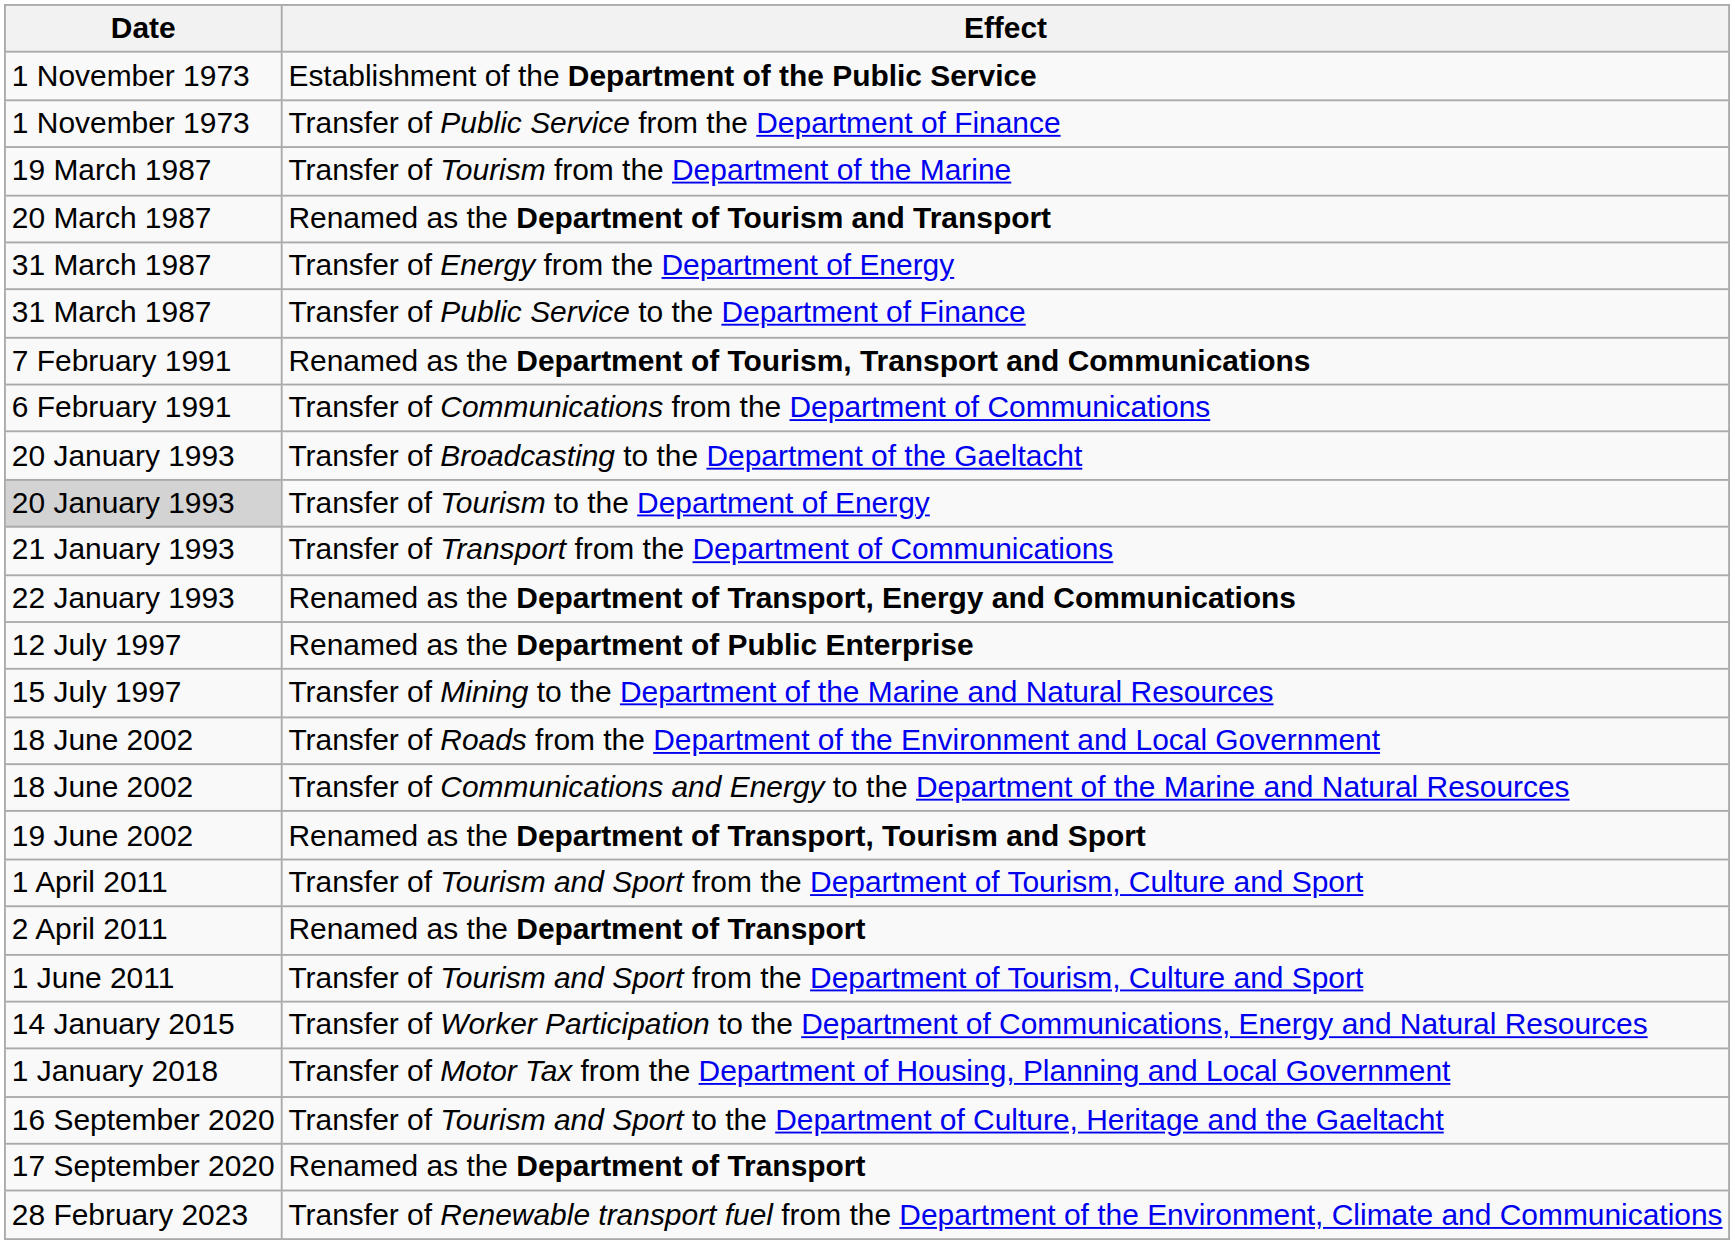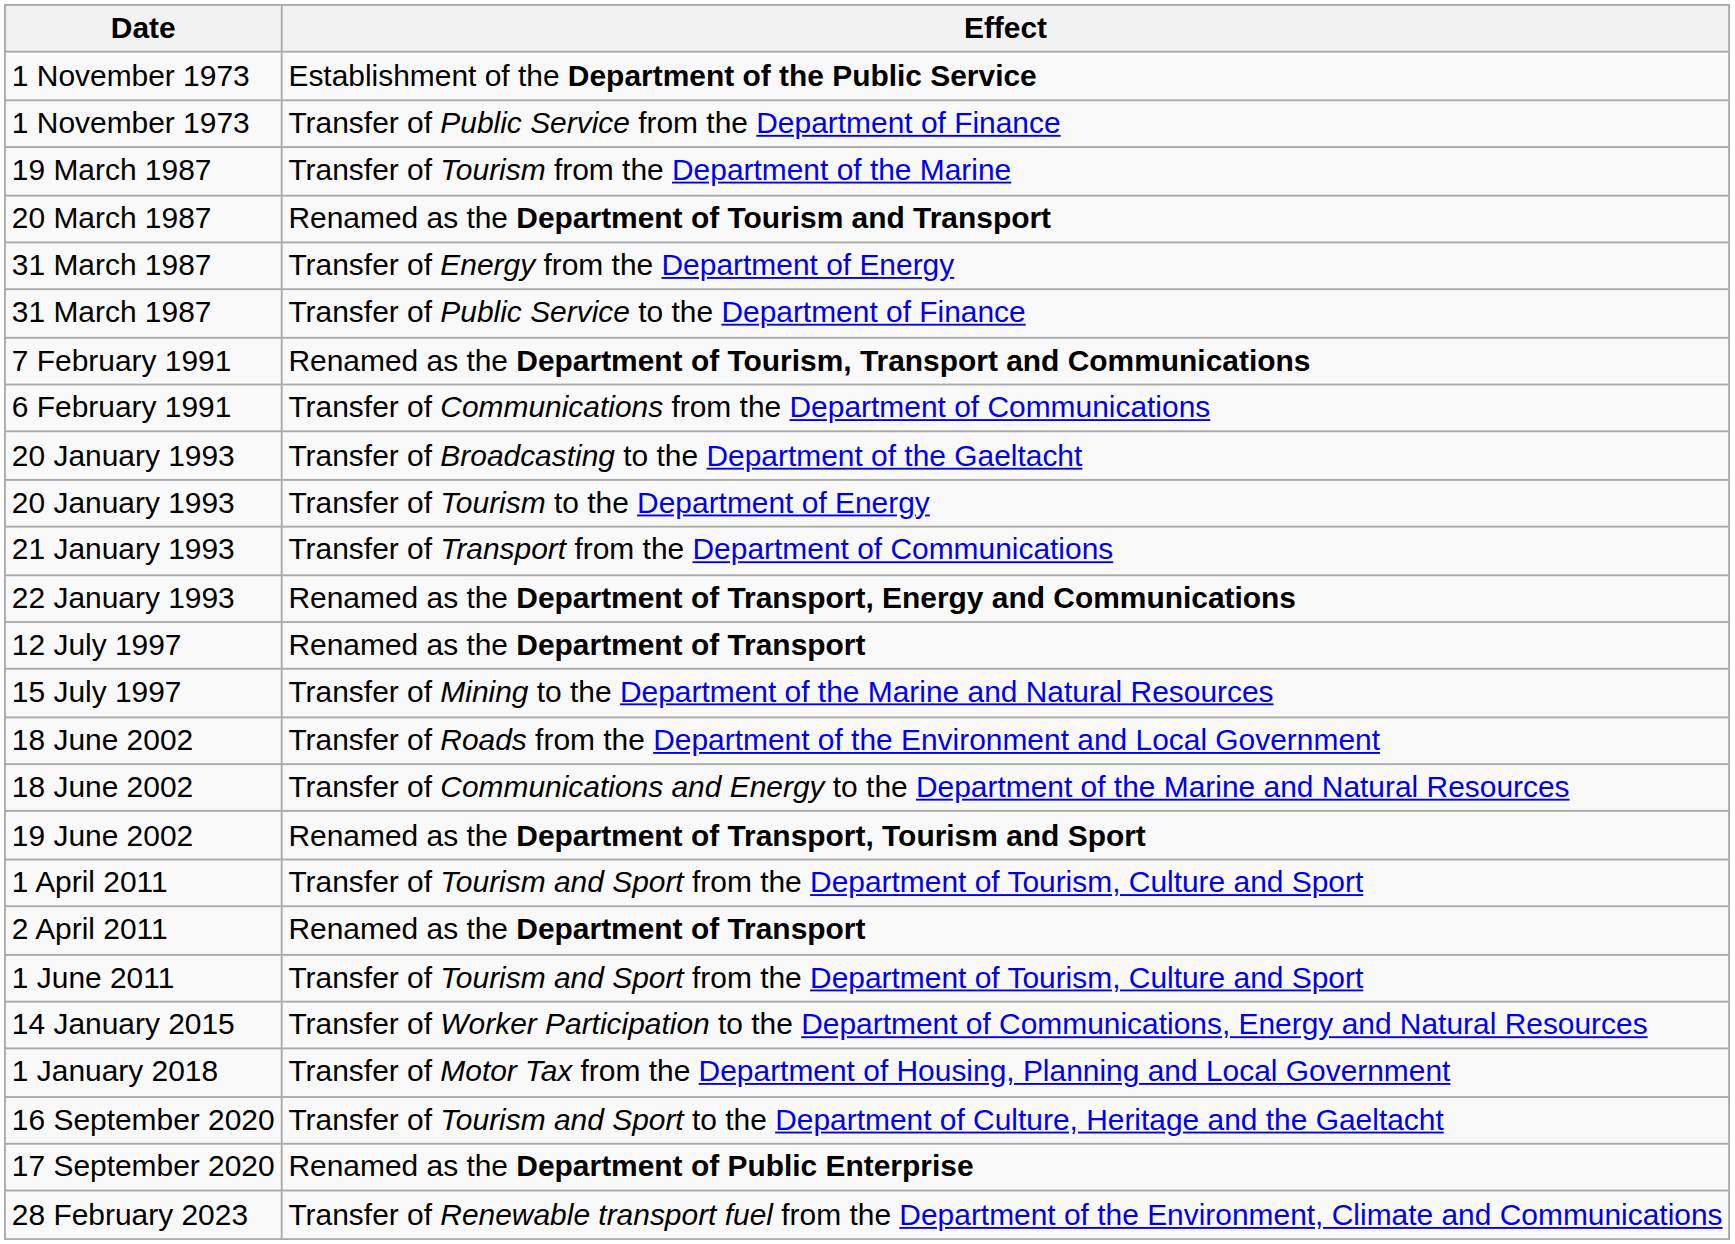(123, 502) lightgrey background -> (123, 502) no background
(631, 645) Renamed as the Department of Public Enterprise -> (577, 645) Renamed as the Department of Transport
(577, 1167) Renamed as the Department of Transport -> (631, 1167) Renamed as the Department of Public Enterprise
